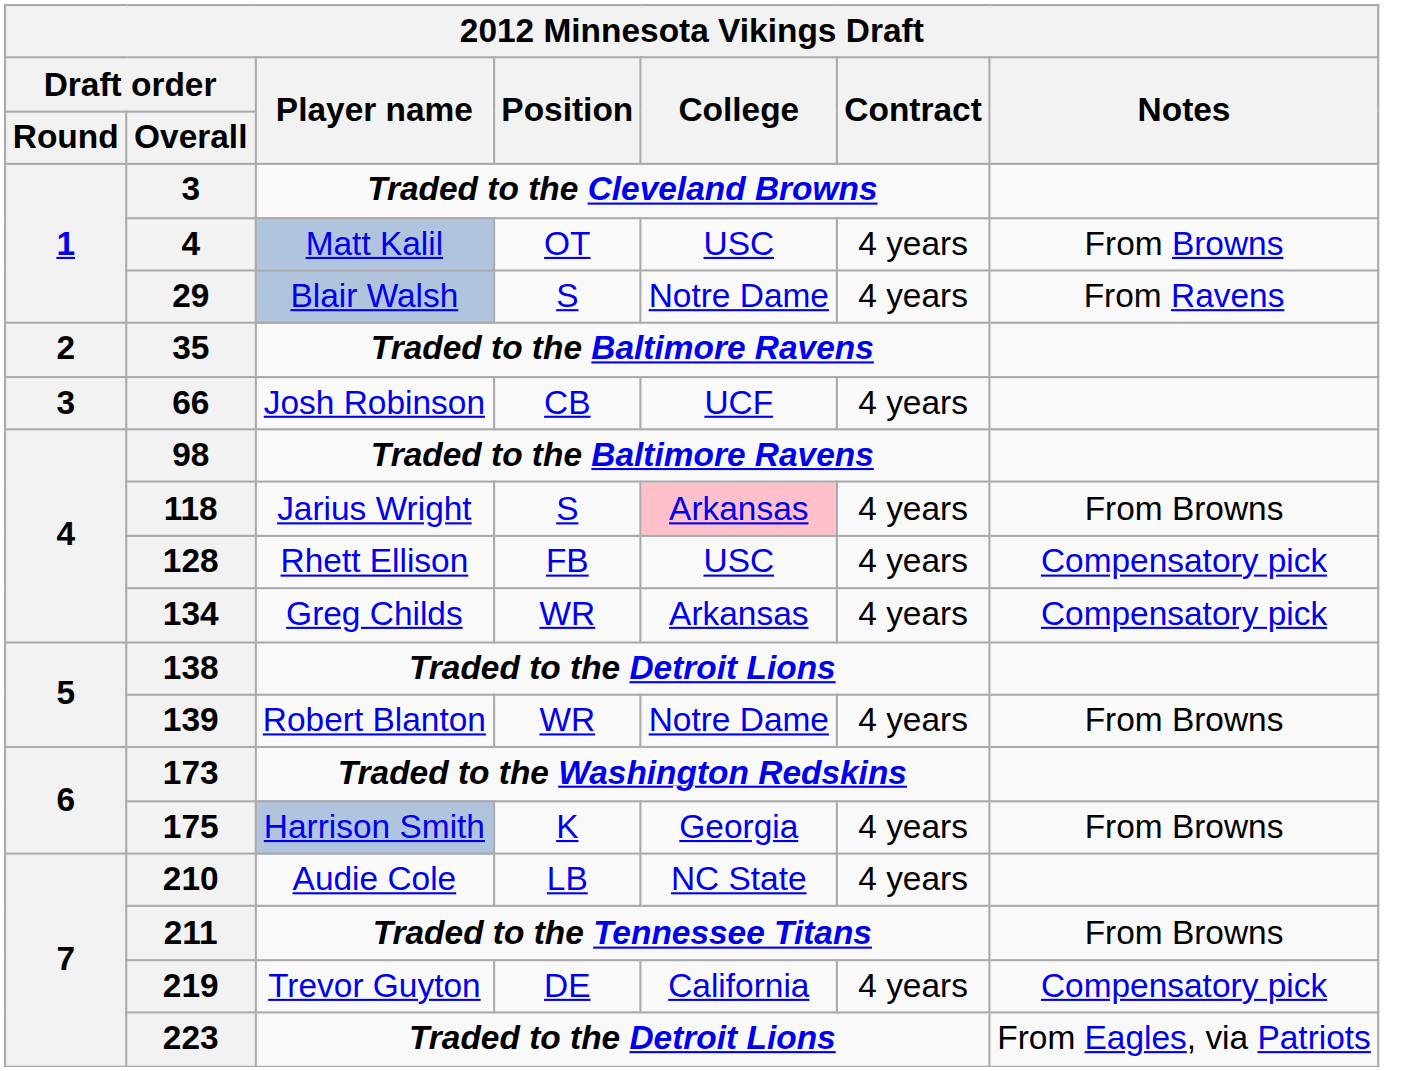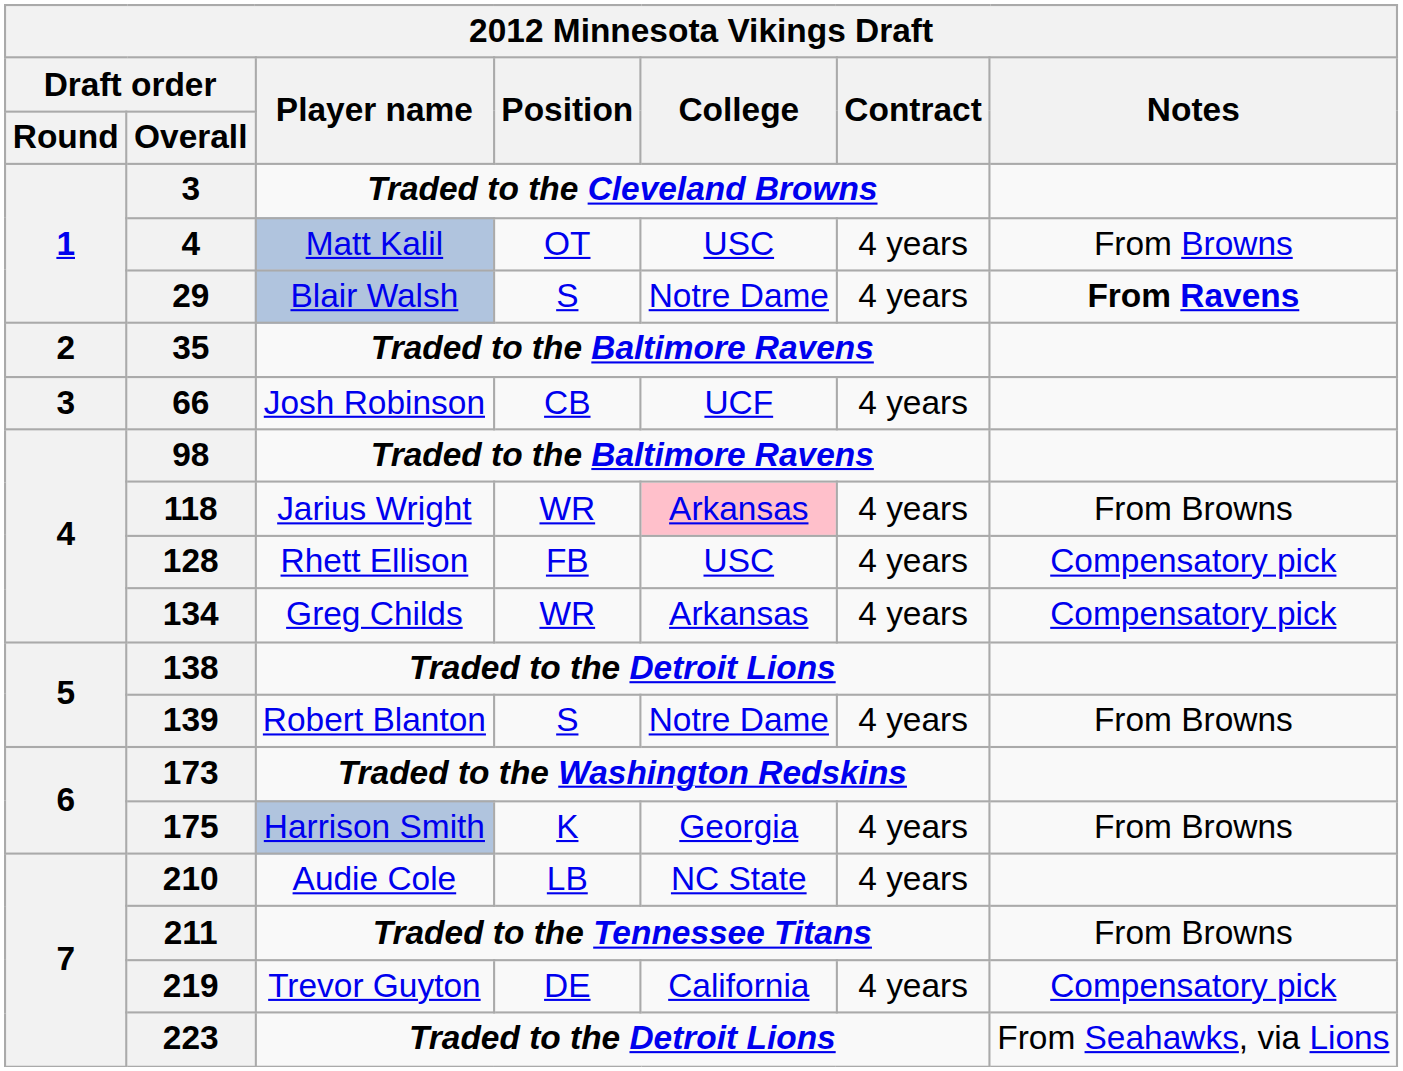(1184, 296) normal -> (1193, 296) bold
(567, 508) S -> (567, 508) WR
(567, 720) WR -> (567, 720) S
(1184, 1038) From Eagles, via Patriots -> (1193, 1038) From Seahawks, via Lions
